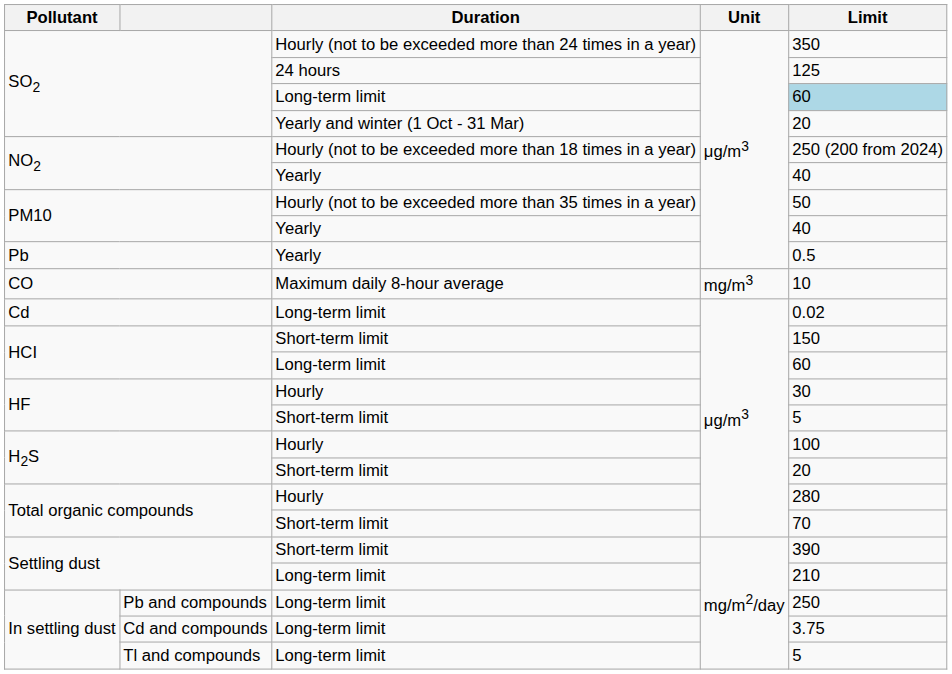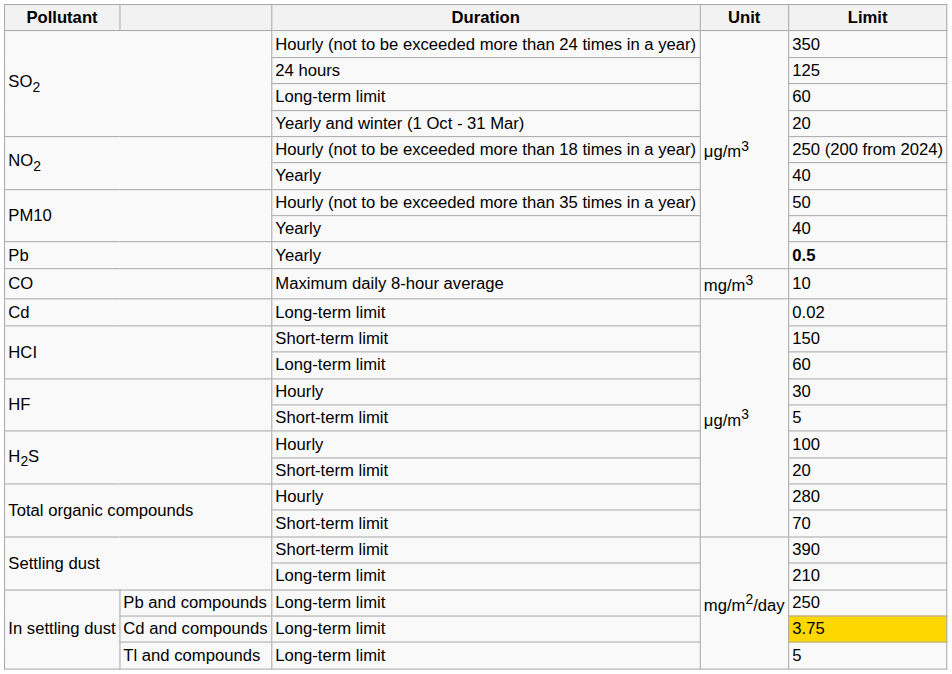(802, 96) lightblue background -> (802, 96) no background
(804, 255) normal -> (804, 255) bold
(808, 629) no background -> (808, 629) gold background
